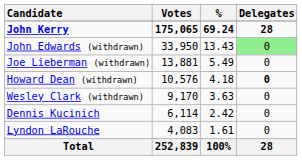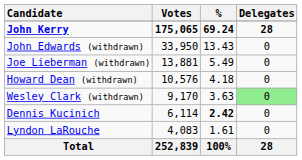(267, 46) lightgreen background -> (267, 46) no background
(267, 80) bold -> (267, 80) normal
(267, 96) no background -> (267, 96) lightgreen background
(222, 113) normal -> (222, 113) bold
